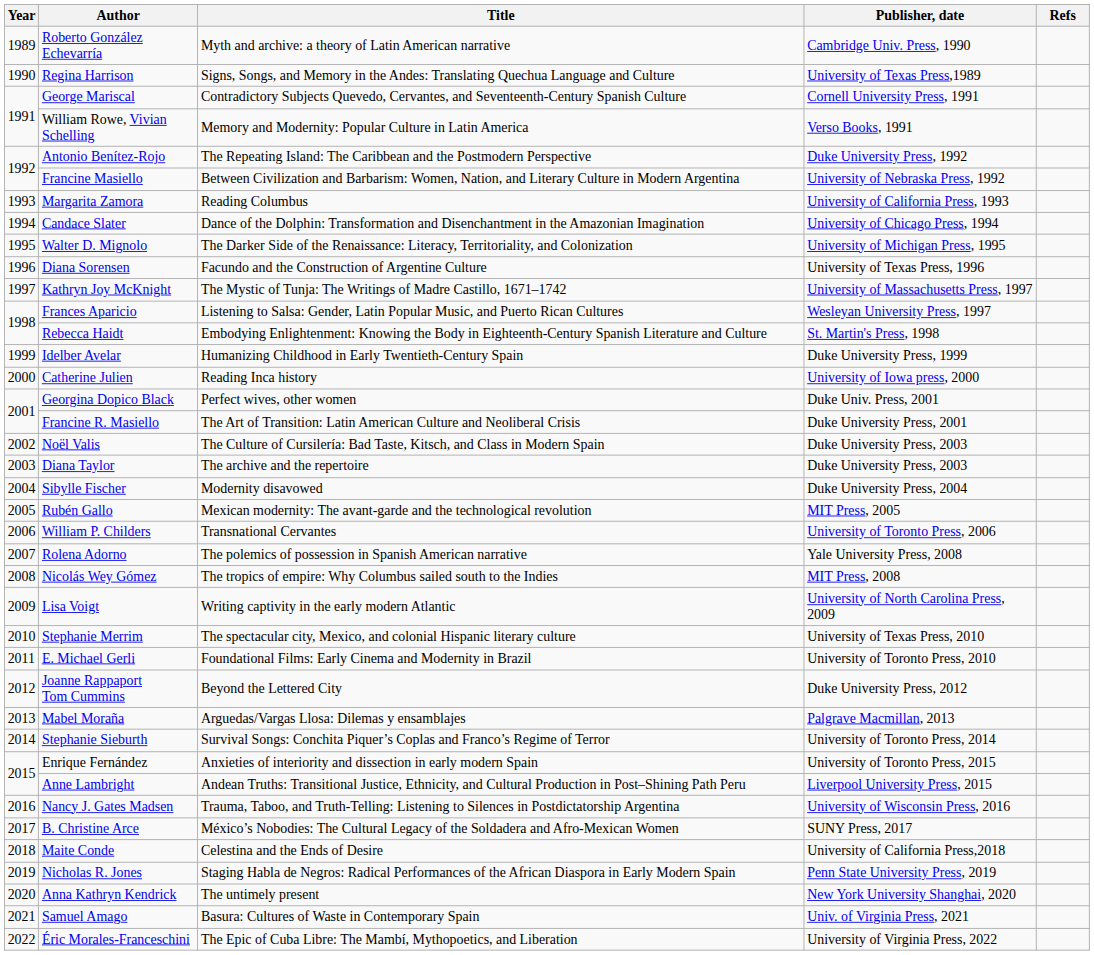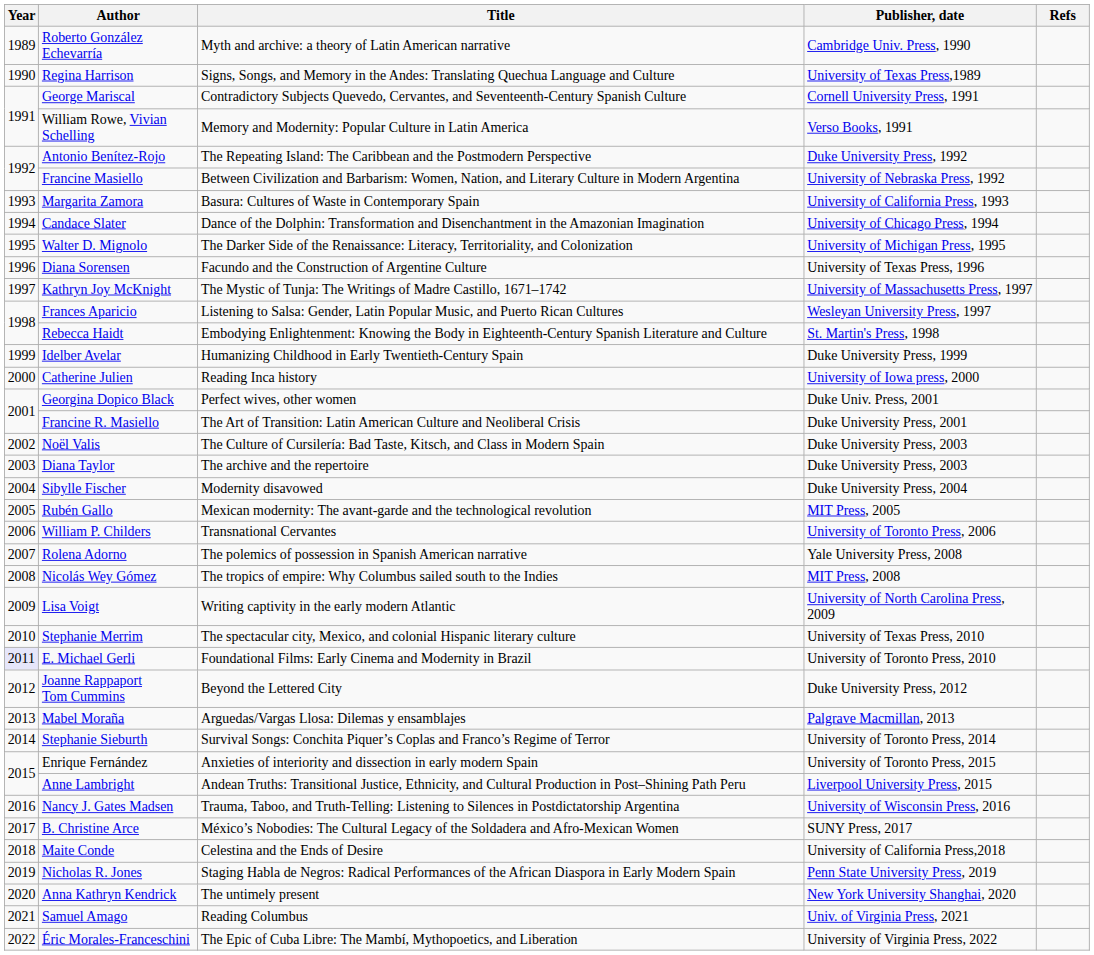(254, 201) Reading Columbus -> (340, 201) Basura: Cultures of Waste in Contemporary Spain
(21, 658) no background -> (21, 658) lavender background
(340, 917) Basura: Cultures of Waste in Contemporary Spain -> (254, 917) Reading Columbus
